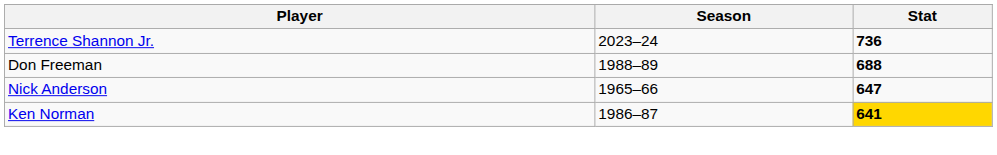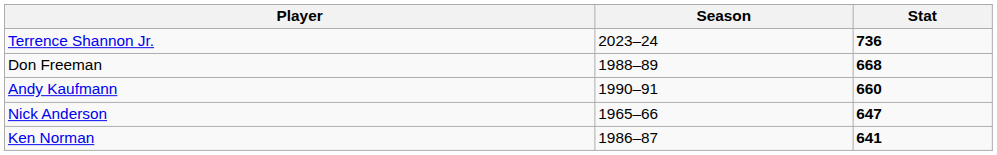(869, 65) 688 -> (869, 65) 668
+ row: (63, 89)
(869, 114) gold background -> (869, 138) no background
